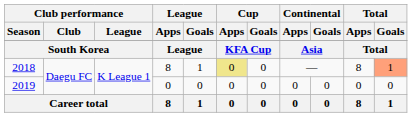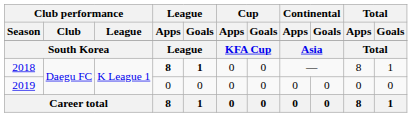(168, 67) normal -> (168, 67) bold
(200, 67) normal -> (200, 67) bold
(232, 67) khaki background -> (232, 67) no background
(390, 67) lightsalmon background -> (390, 67) no background
